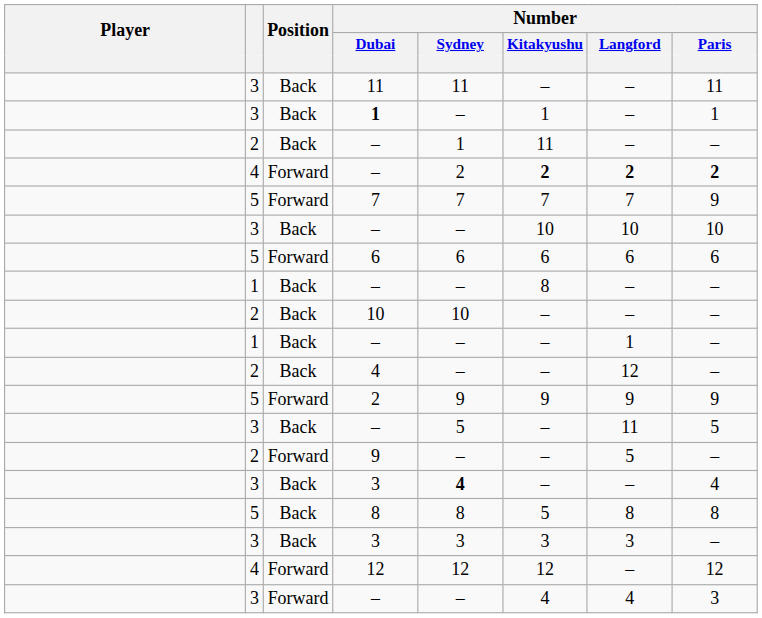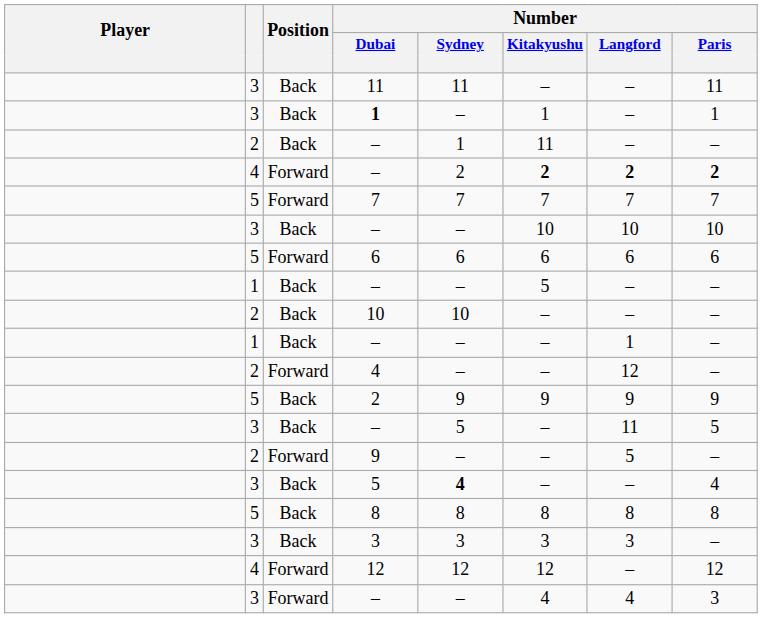(715, 200) 9 -> (715, 200) 7
(545, 285) 8 -> (545, 285) 5
(298, 370) Back -> (298, 370) Forward
(298, 399) Forward -> (298, 399) Back
(375, 484) 3 -> (375, 484) 5
(545, 513) 5 -> (545, 513) 8
